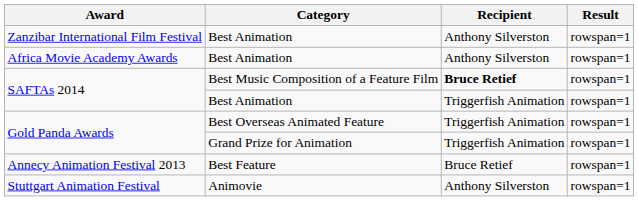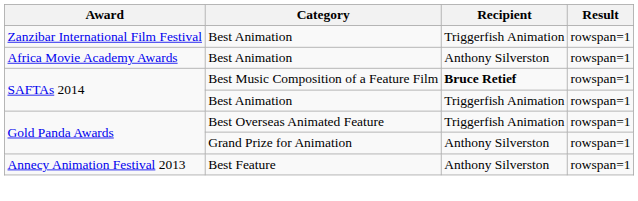(497, 36) Anthony Silverston -> (504, 36) Triggerfish Animation
(504, 143) Triggerfish Animation -> (497, 143) Anthony Silverston
(478, 164) Bruce Retief -> (497, 164) Anthony Silverston
- row: (84, 185)
